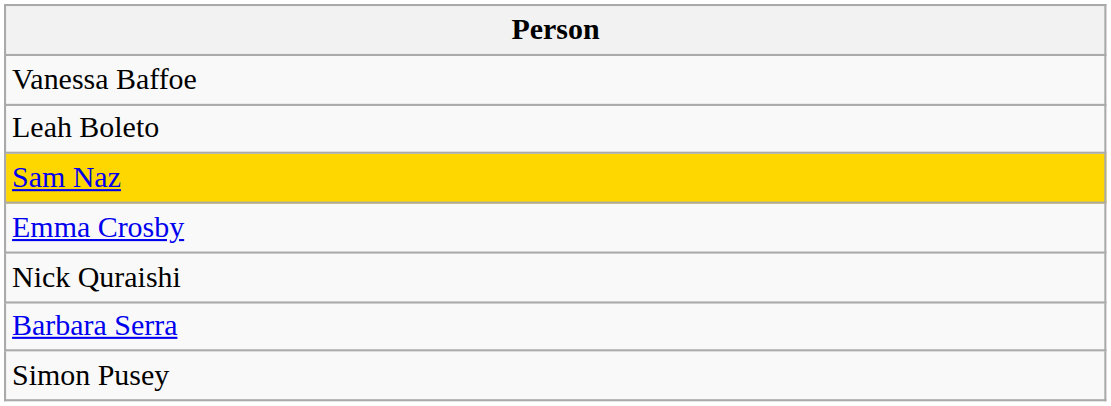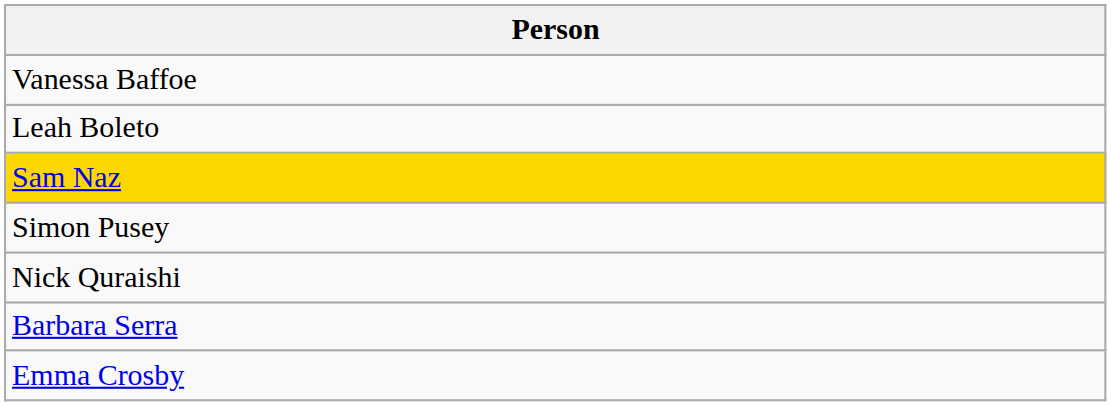(98, 227) Emma Crosby -> (91, 227) Simon Pusey
(91, 375) Simon Pusey -> (98, 375) Emma Crosby
